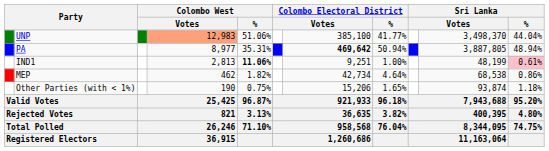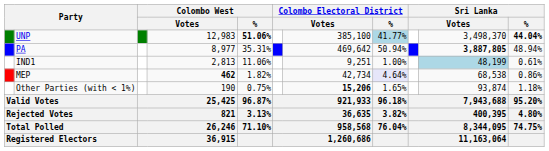(221, 37) lightsalmon background -> (221, 37) no background
(257, 37) normal -> (257, 37) bold
(392, 37) no background -> (392, 37) lightblue background
(528, 37) normal -> (528, 37) bold
(354, 50) bold -> (354, 50) normal
(485, 50) normal -> (485, 50) bold
(257, 62) bold -> (257, 62) normal
(492, 62) no background -> (492, 62) lightblue background
(530, 62) pink background -> (530, 62) no background
(228, 75) normal -> (228, 75) bold
(395, 75) no background -> (395, 75) lavender background
(356, 88) normal -> (356, 88) bold
